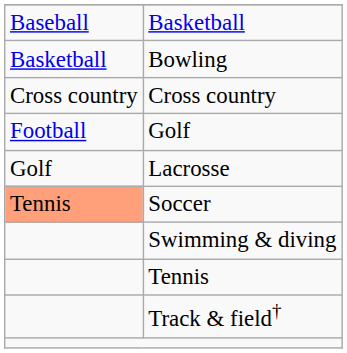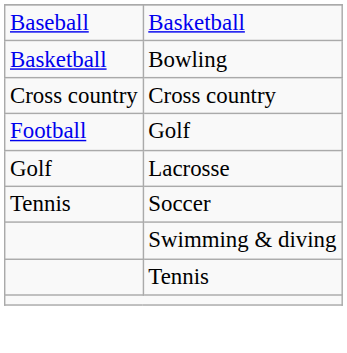(40, 204) lightsalmon background -> (40, 204) no background
- row: (215, 316)
